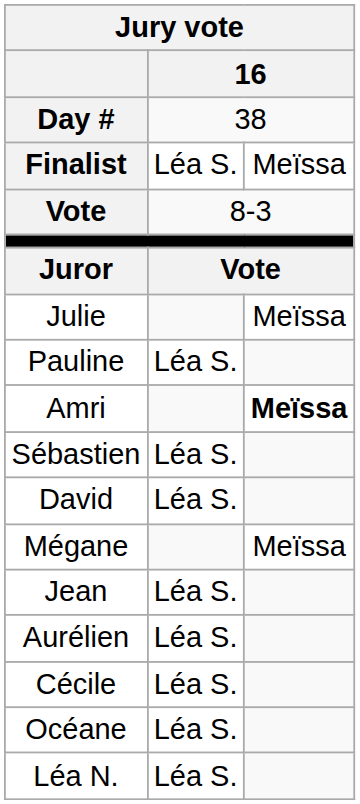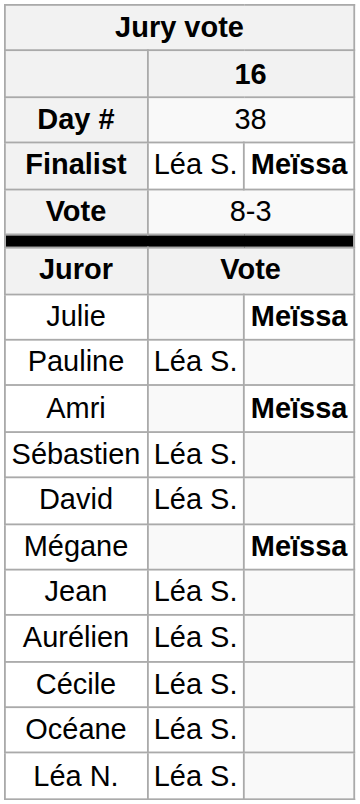(299, 165) normal -> (299, 165) bold
(299, 316) normal -> (299, 316) bold
(299, 546) normal -> (299, 546) bold
